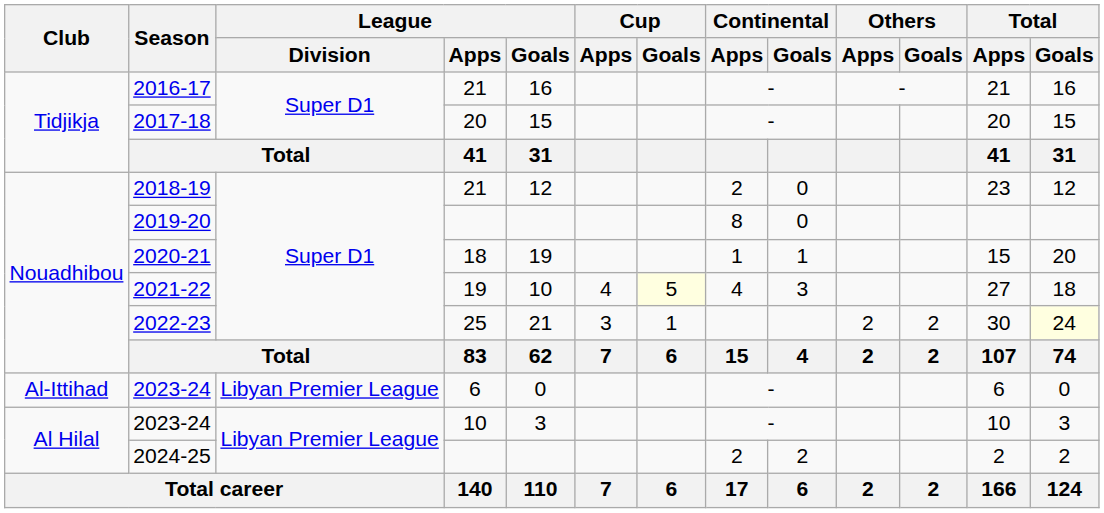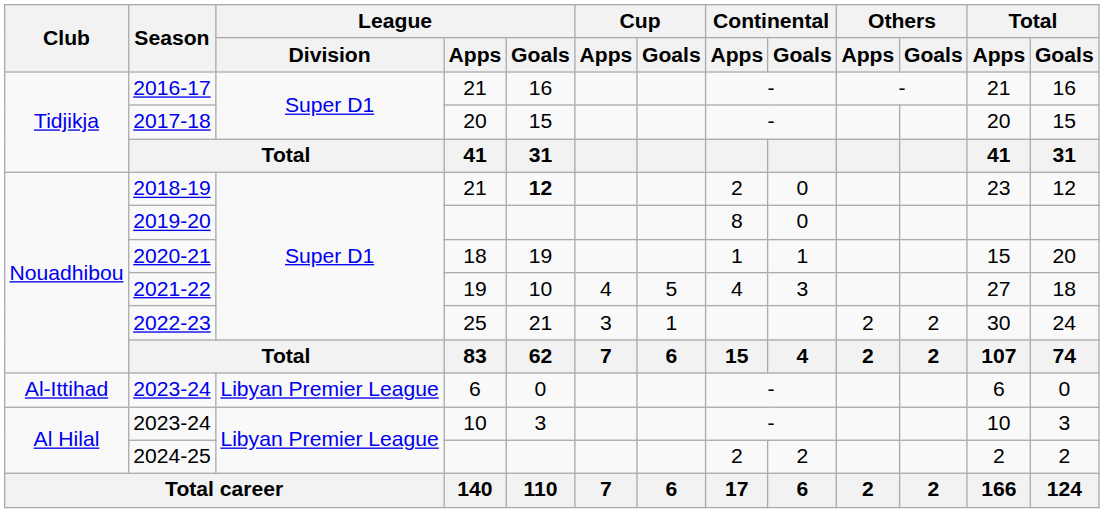(540, 188) normal -> (540, 188) bold
(671, 289) lightyellow background -> (671, 289) no background
(1064, 322) lightyellow background -> (1064, 322) no background
